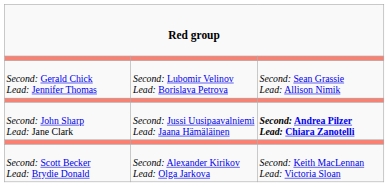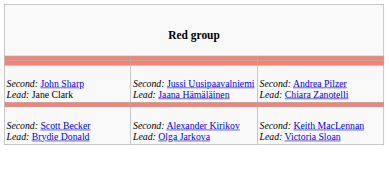- row: (52, 84)
(307, 126) bold -> (304, 89) normal
